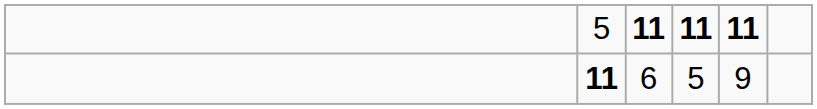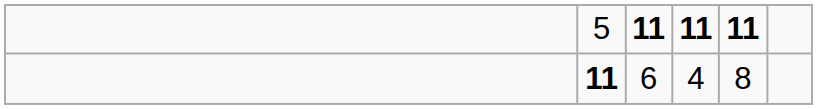(696, 78) 5 -> (696, 78) 4
(743, 78) 9 -> (743, 78) 8
